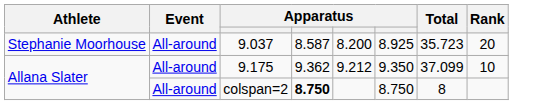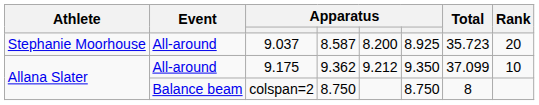(185, 89) All-around -> (197, 89) Balance beam
(312, 89) bold -> (338, 89) normal
